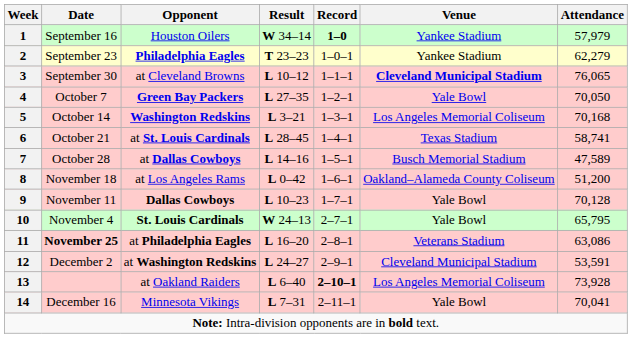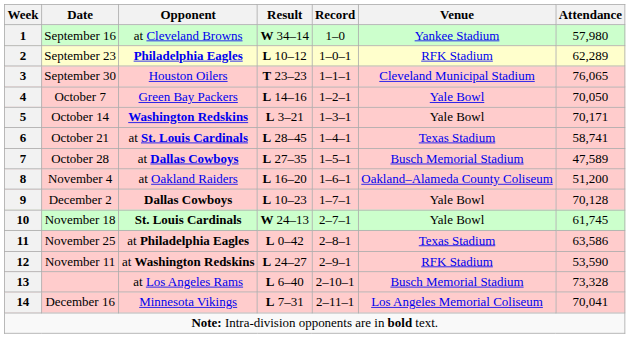(190, 35) Houston Oilers -> (188, 35) at Cleveland Browns
(337, 35) bold -> (335, 35) normal
(592, 35) 57,979 -> (590, 35) 57,980
(287, 55) T 23–23 -> (285, 55) L 10–12
(459, 55) Yankee Stadium -> (457, 55) RFK Stadium
(592, 55) 62,279 -> (590, 55) 62,289
(190, 76) at Cleveland Browns -> (188, 76) Houston Oilers
(287, 76) L 10–12 -> (285, 76) T 23–23
(459, 76) bold -> (457, 76) normal
(190, 96) bold -> (188, 96) normal
(287, 96) L 27–35 -> (285, 96) L 14–16
(459, 117) Los Angeles Memorial Coliseum -> (457, 117) Yale Bowl
(592, 117) 70,168 -> (590, 117) 70,171
(287, 158) L 14–16 -> (285, 158) L 27–35
(81, 179) November 18 -> (80, 179) November 4
(190, 179) at Los Angeles Rams -> (188, 179) at Oakland Raiders
(287, 179) L 0–42 -> (285, 179) L 16–20
(81, 199) November 11 -> (80, 199) December 2
(81, 220) November 4 -> (80, 220) November 18
(592, 220) 65,795 -> (590, 220) 61,745
(81, 240) bold -> (80, 240) normal
(287, 240) L 16–20 -> (285, 240) L 0–42
(459, 240) Veterans Stadium -> (457, 240) Texas Stadium
(592, 240) 63,086 -> (590, 240) 63,586
(81, 261) December 2 -> (80, 261) November 11
(459, 261) Cleveland Municipal Stadium -> (457, 261) RFK Stadium
(592, 261) 53,591 -> (590, 261) 53,590
(190, 281) at Oakland Raiders -> (188, 281) at Los Angeles Rams
(337, 281) bold -> (335, 281) normal
(459, 281) Los Angeles Memorial Coliseum -> (457, 281) Busch Memorial Stadium
(592, 281) 73,928 -> (590, 281) 73,328
(459, 302) Yale Bowl -> (457, 302) Los Angeles Memorial Coliseum
